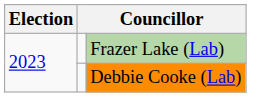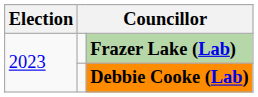(157, 48) normal -> (163, 48) bold
(166, 77) normal -> (169, 77) bold
